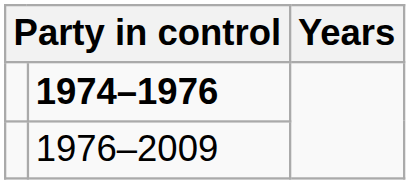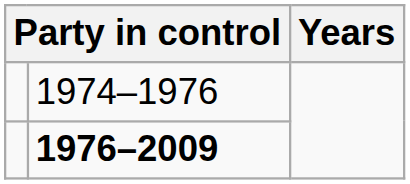(127, 91) bold -> (127, 91) normal
(127, 149) normal -> (127, 149) bold
